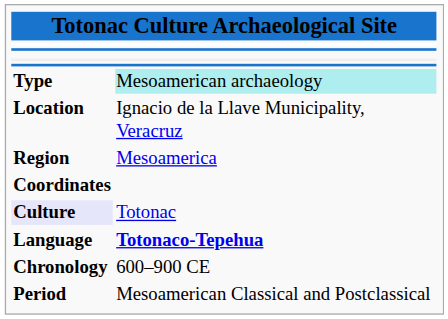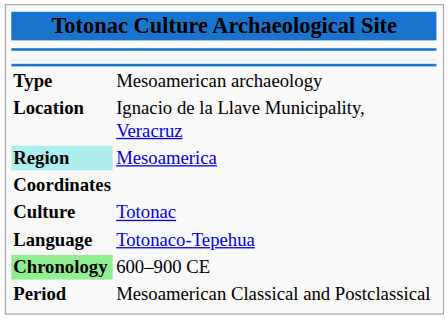(219, 81) paleturquoise background -> (219, 81) no background
(41, 157) no background -> (41, 157) paleturquoise background
(44, 212) lavender background -> (44, 212) no background
(190, 239) bold -> (185, 239) normal
(60, 266) no background -> (60, 266) lightgreen background
